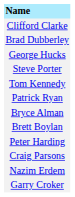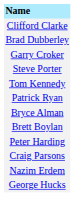(37, 54) George Hucks -> (37, 54) Garry Croker
(37, 185) Garry Croker -> (37, 185) George Hucks
